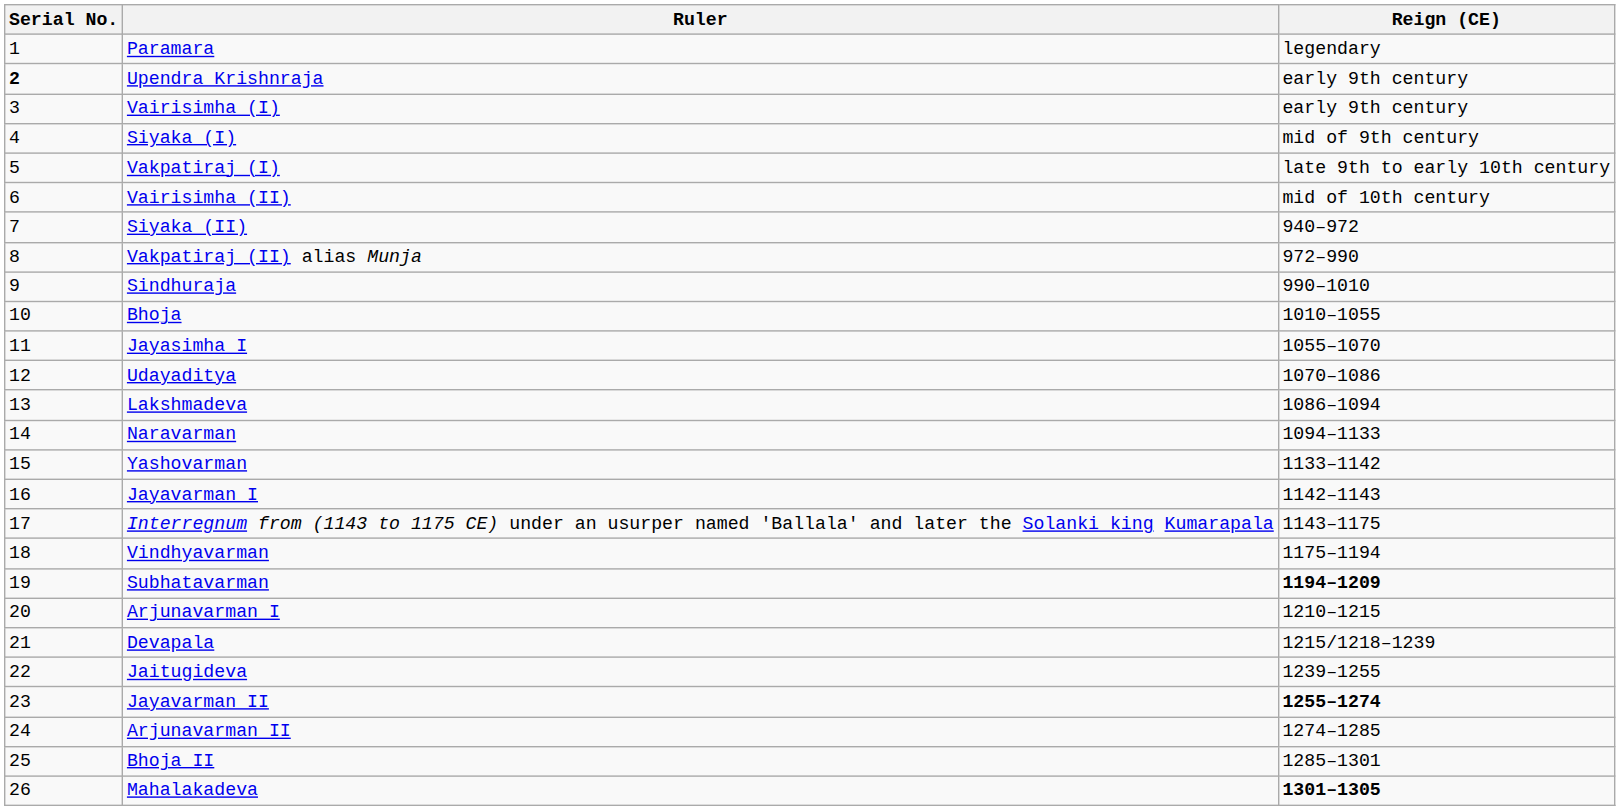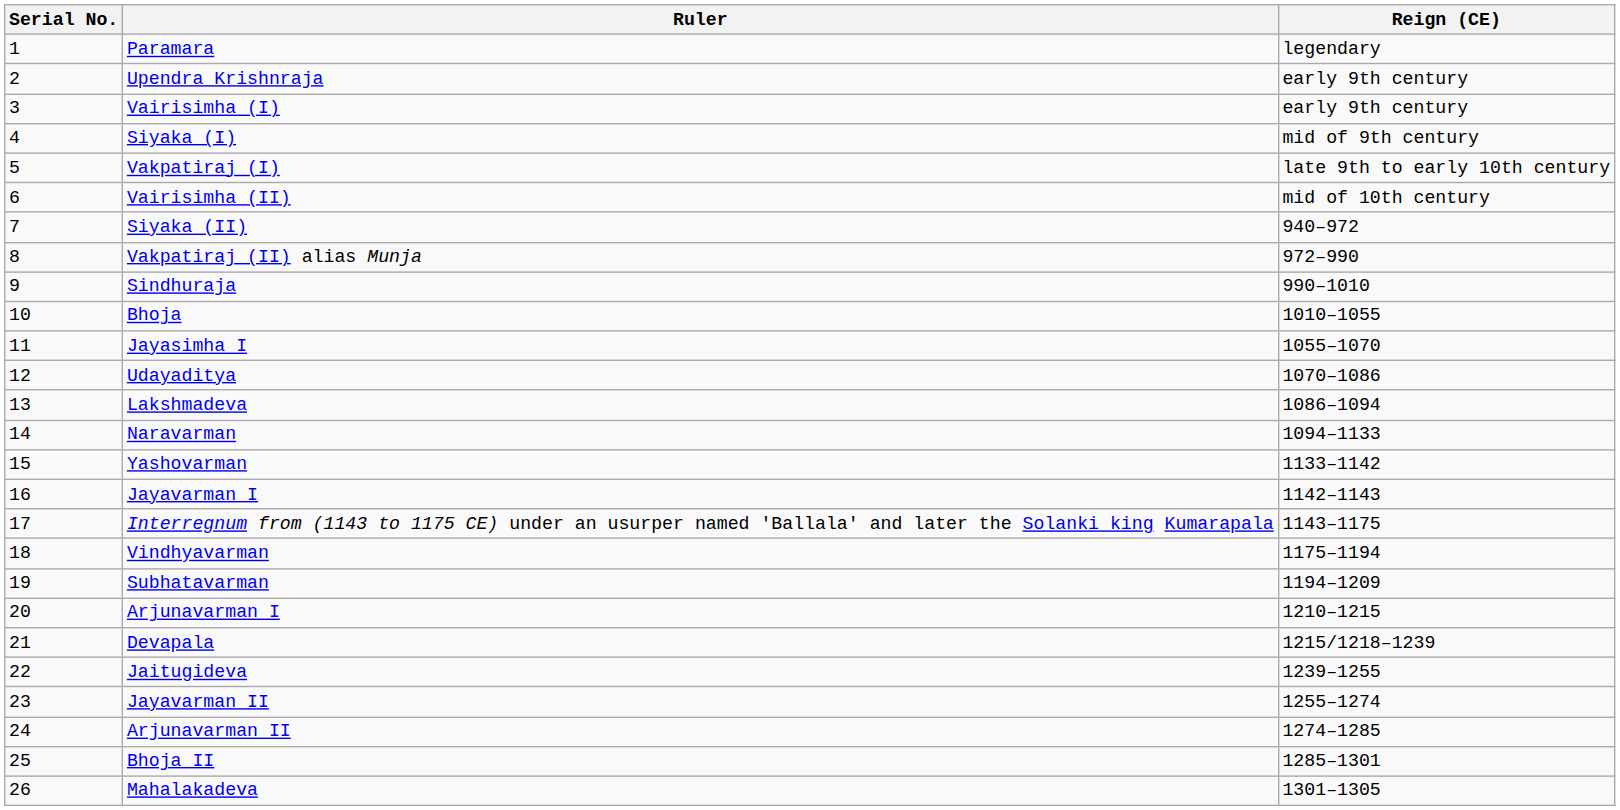(14, 79) bold -> (14, 79) normal
(1332, 583) bold -> (1332, 583) normal
(1332, 702) bold -> (1332, 702) normal
(1332, 791) bold -> (1332, 791) normal
